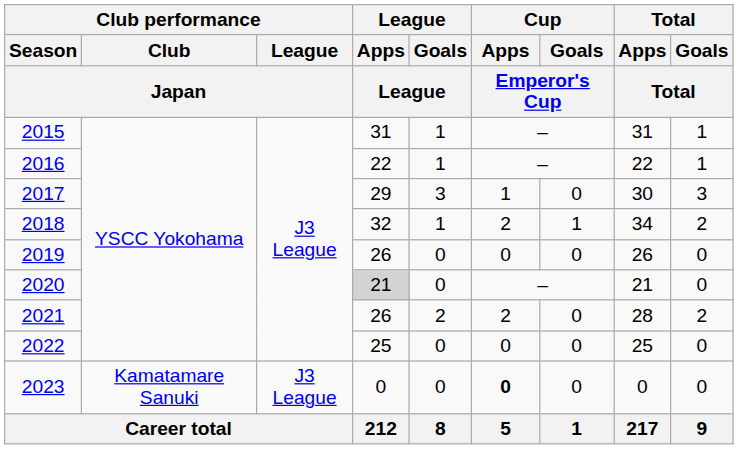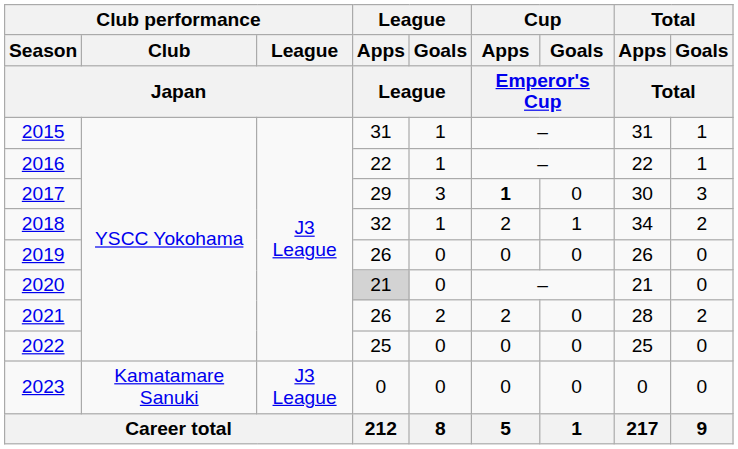(505, 193) normal -> (505, 193) bold
(505, 387) bold -> (505, 387) normal
